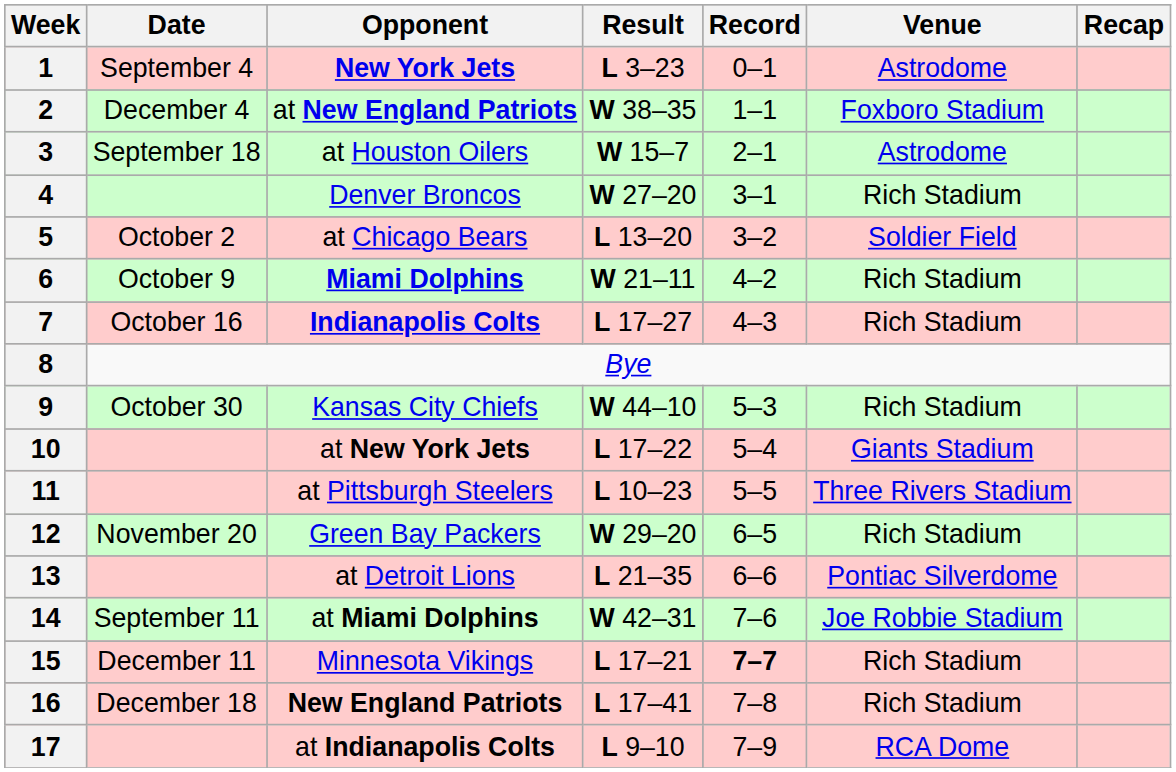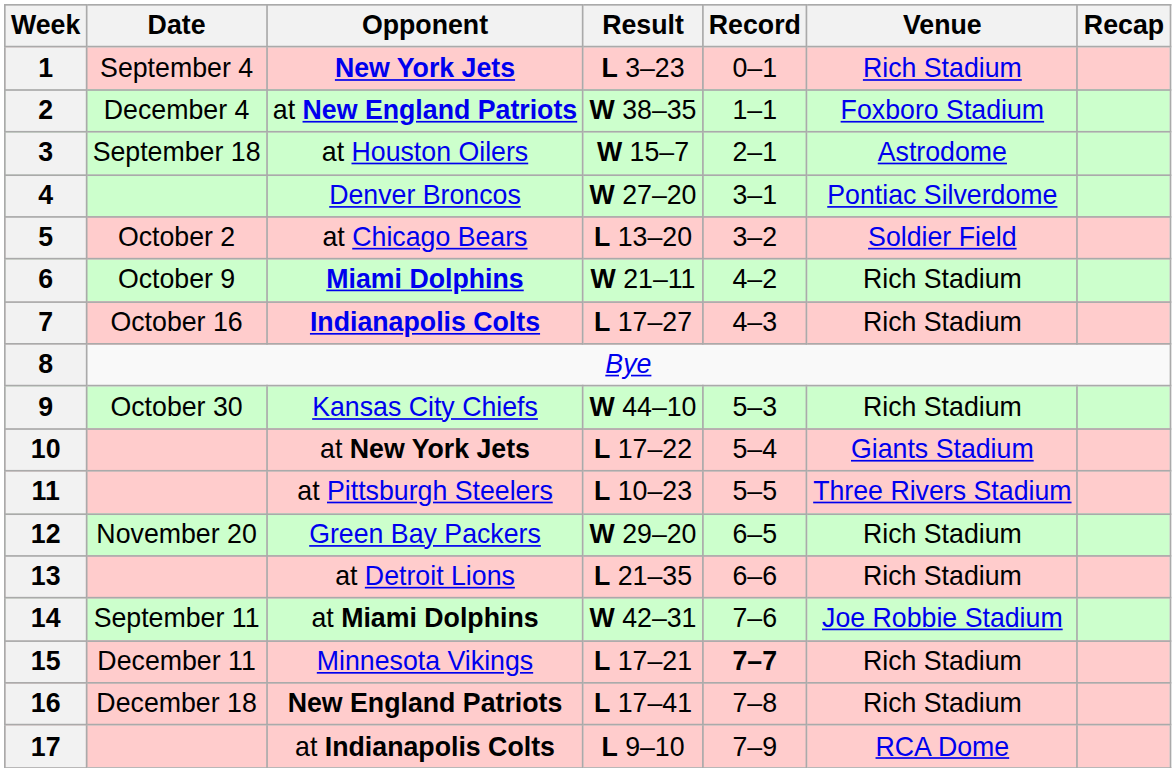(942, 68) Astrodome -> (942, 68) Rich Stadium
(942, 195) Rich Stadium -> (942, 195) Pontiac Silverdome
(942, 576) Pontiac Silverdome -> (942, 576) Rich Stadium
